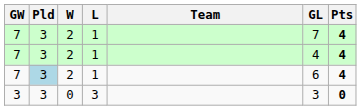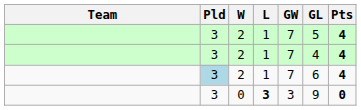columns swapped: (205, 15) <-> (17, 15)
(316, 35) 7 -> (316, 35) 5
(95, 95) normal -> (266, 95) bold
(316, 95) 3 -> (316, 95) 9
